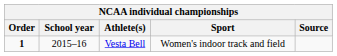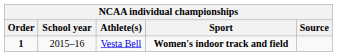(223, 43) normal -> (221, 43) bold
